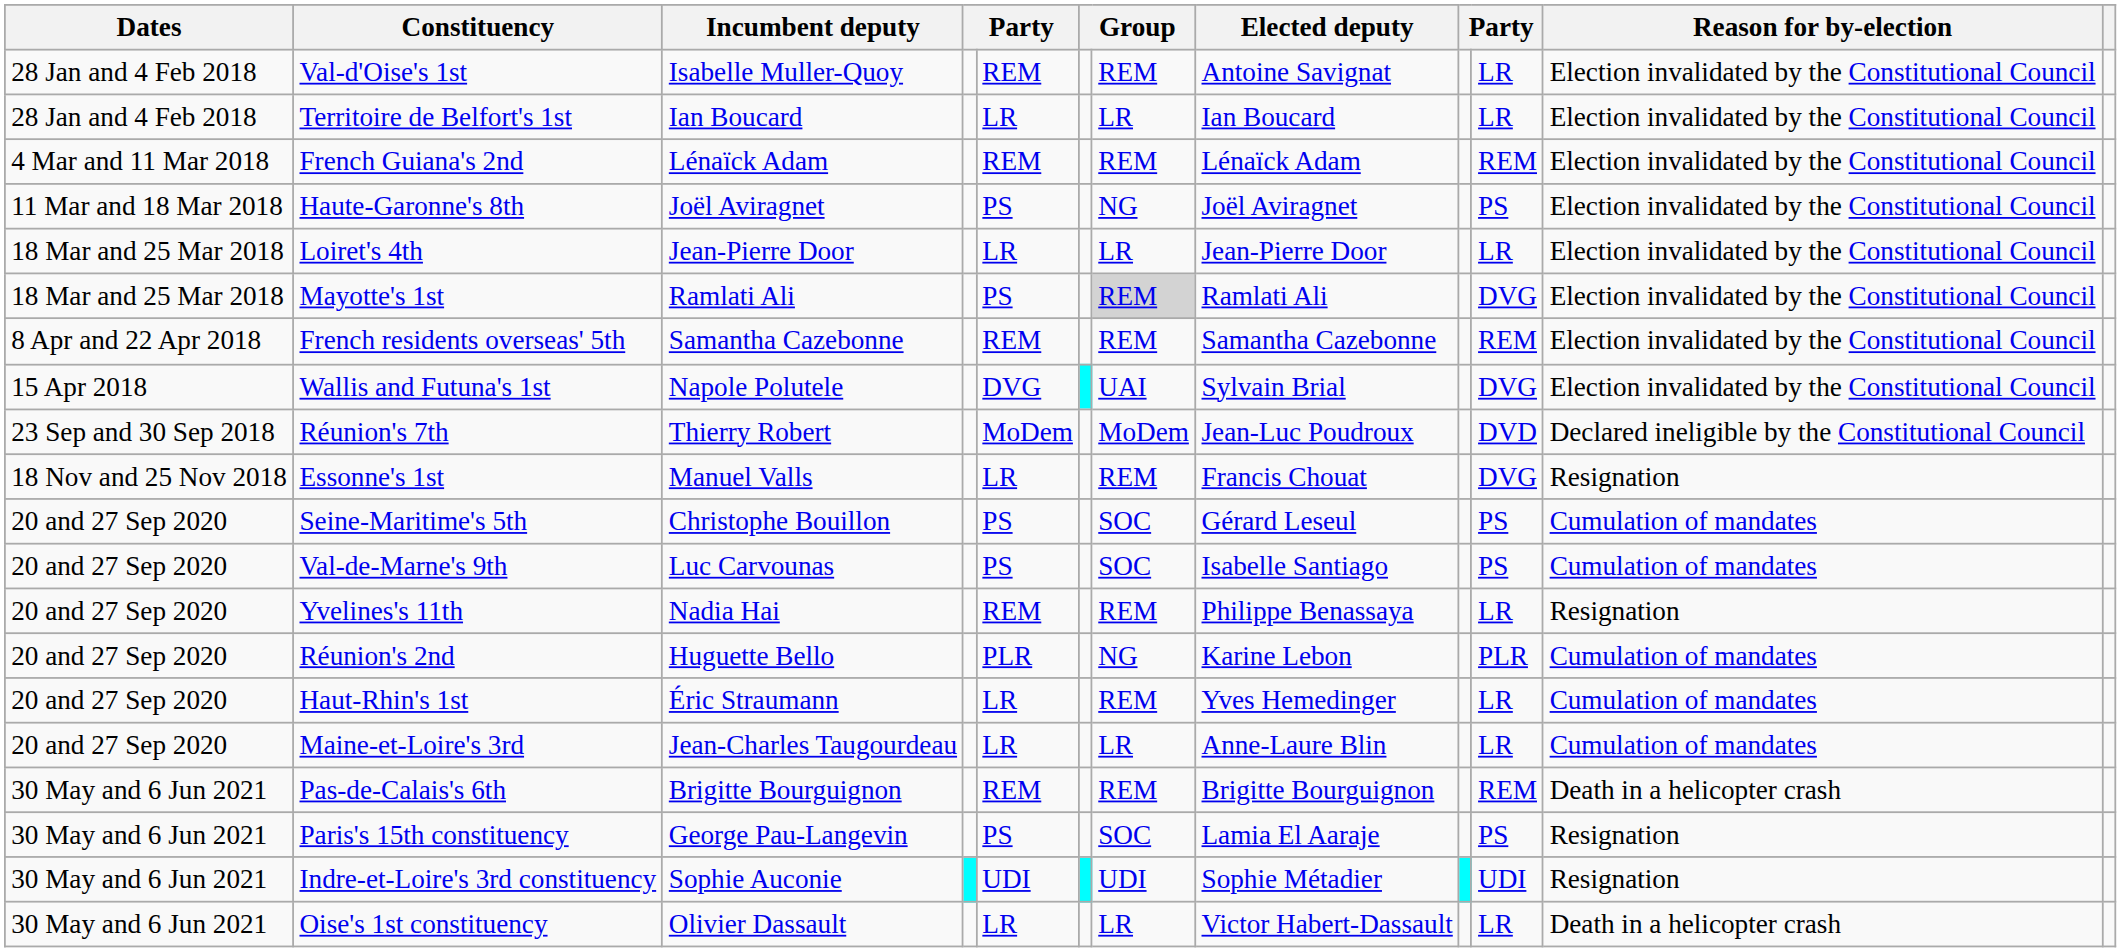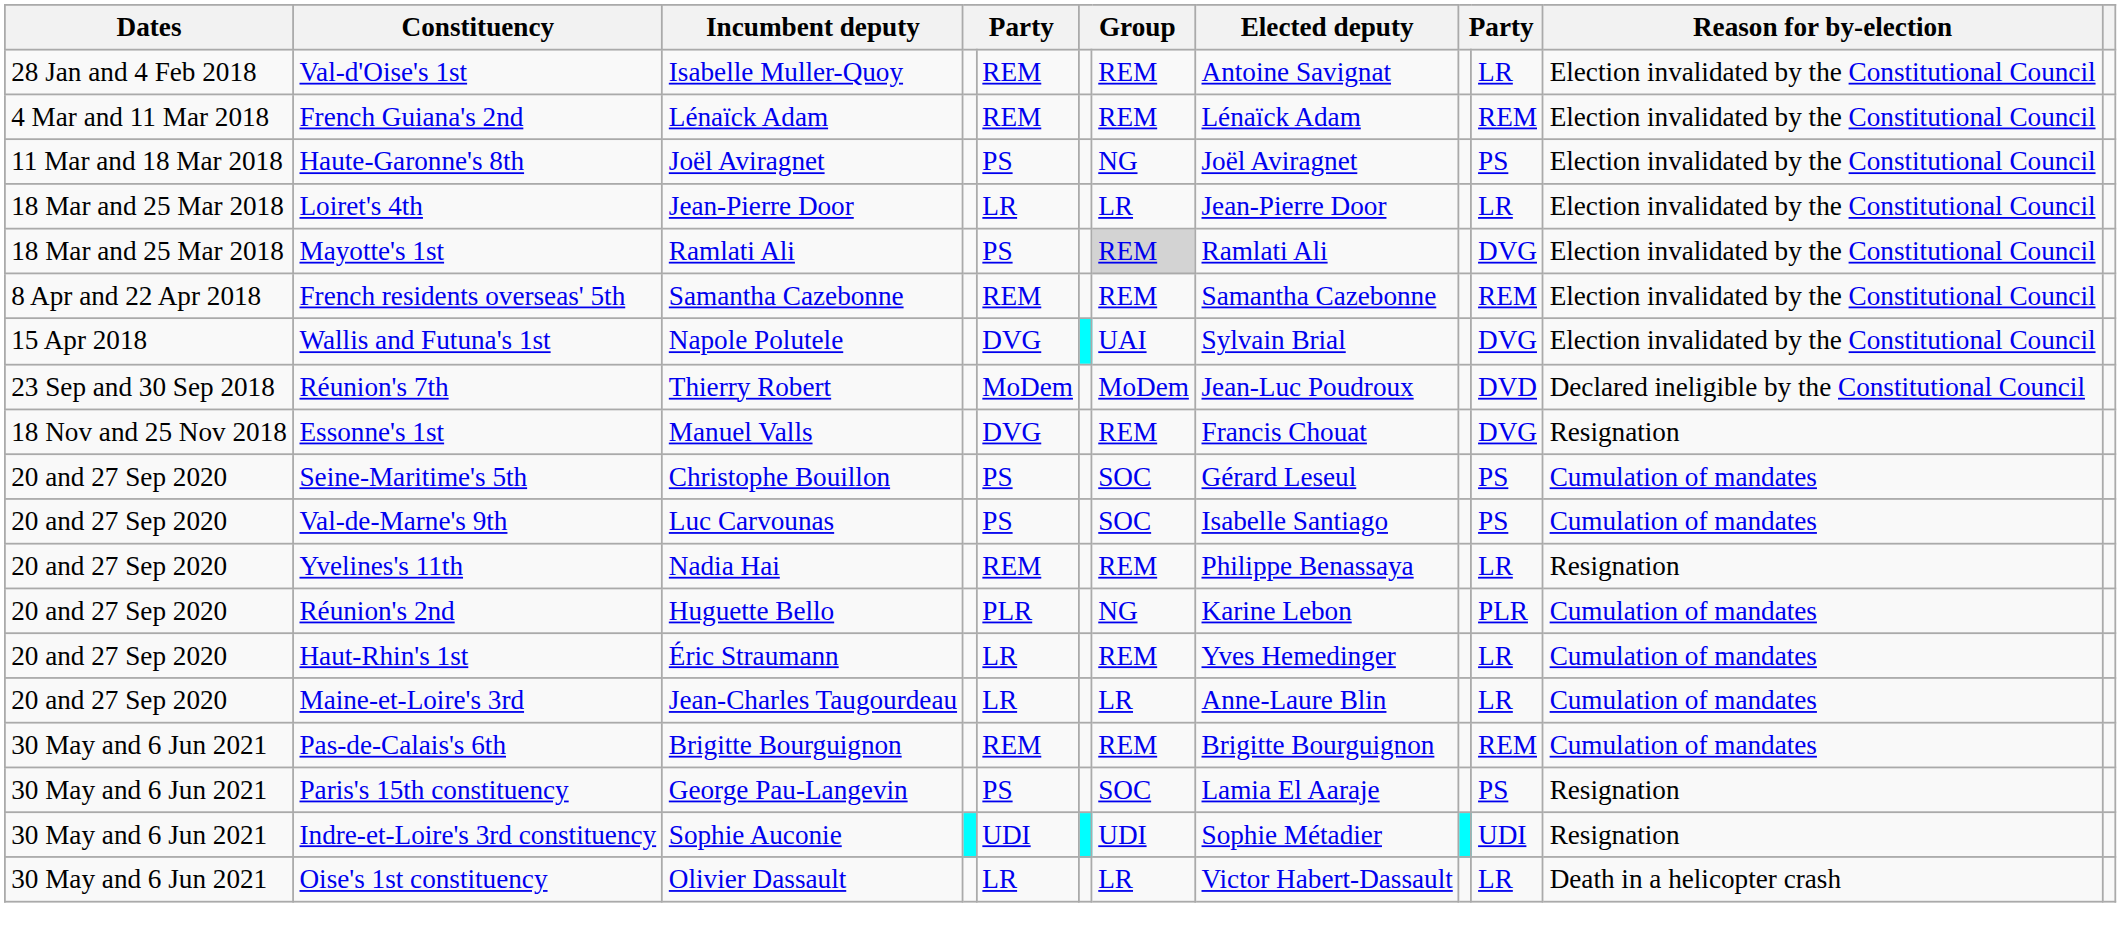- row: (436, 116)
(1000, 475) LR -> (1012, 430) DVG
(1695, 789) Death in a helicopter crash -> (1683, 744) Cumulation of mandates
